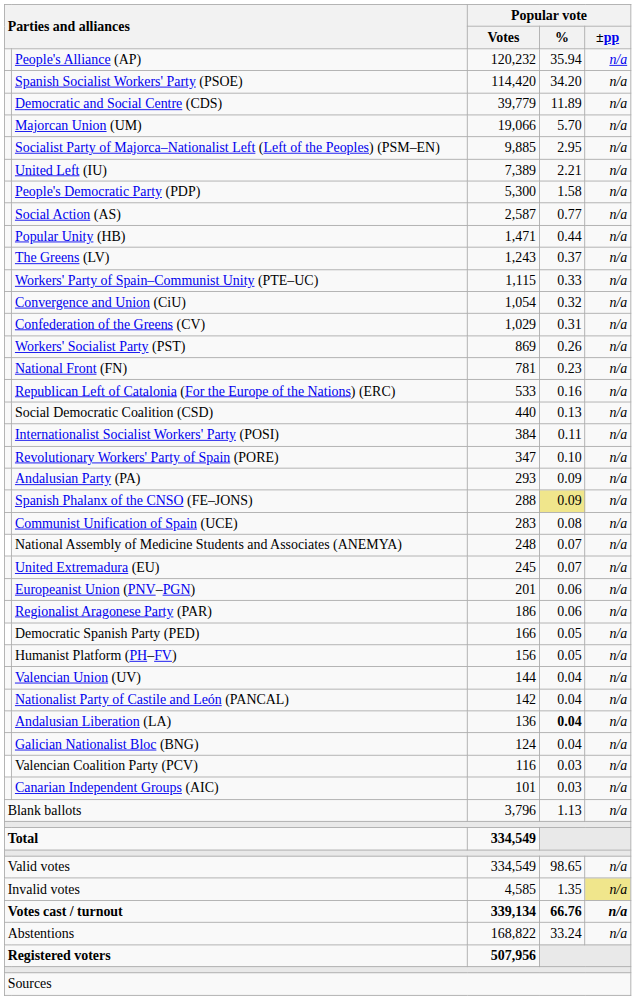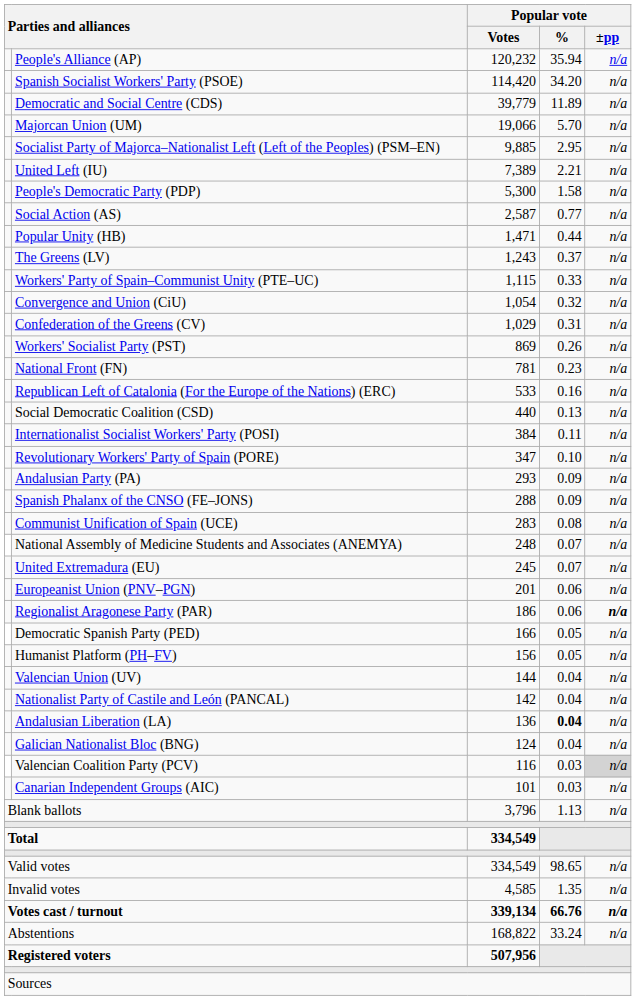(569, 501) khaki background -> (569, 501) no background
(618, 611) normal -> (618, 611) bold
(618, 766) no background -> (618, 766) lightgrey background
(618, 889) khaki background -> (618, 889) no background
